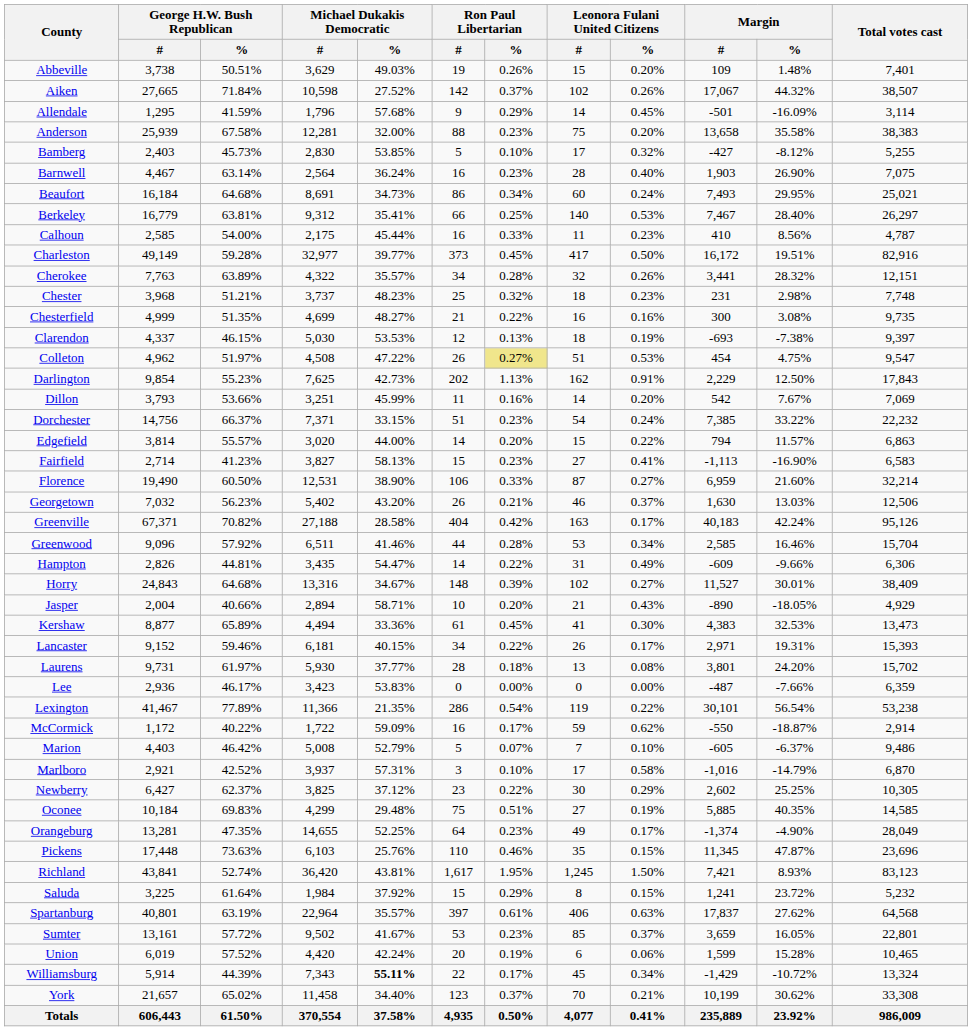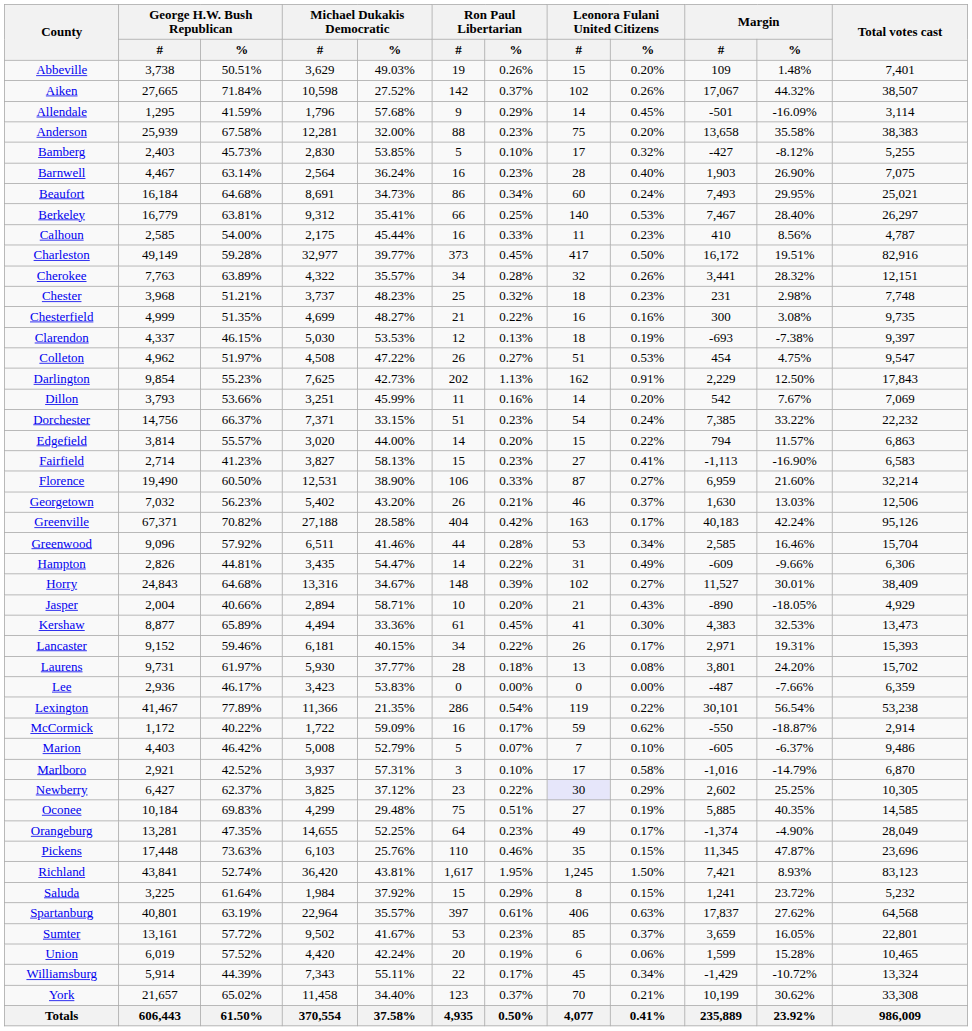(516, 358) khaki background -> (516, 358) no background
(579, 789) no background -> (579, 789) lavender background
(395, 974) bold -> (395, 974) normal
